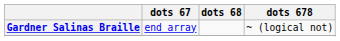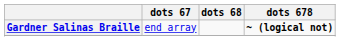(290, 28) normal -> (290, 28) bold
